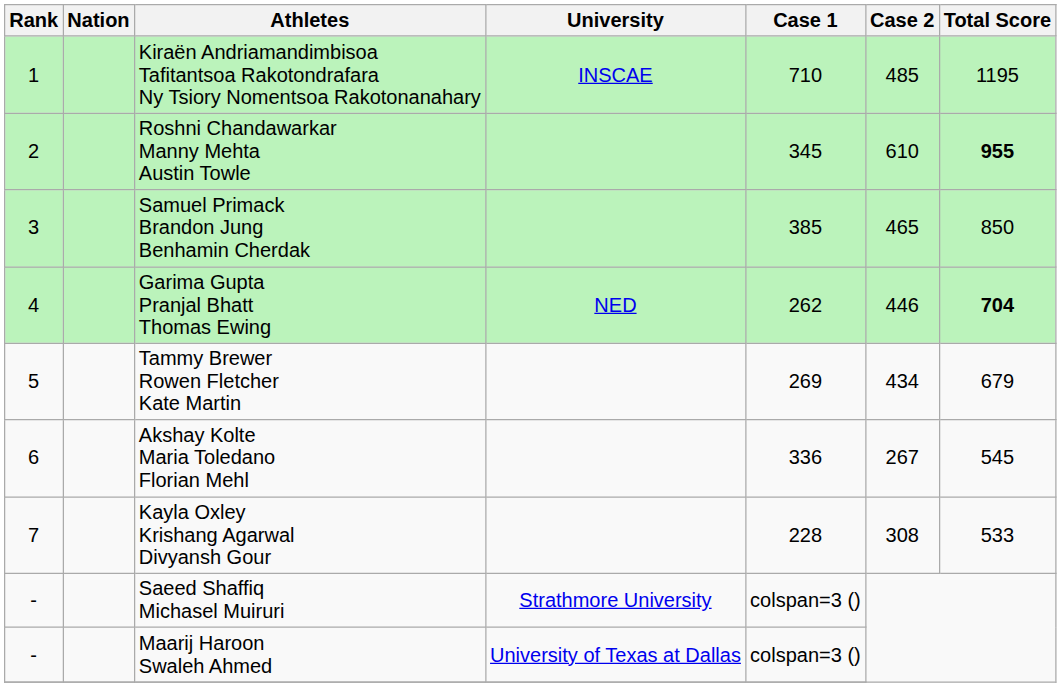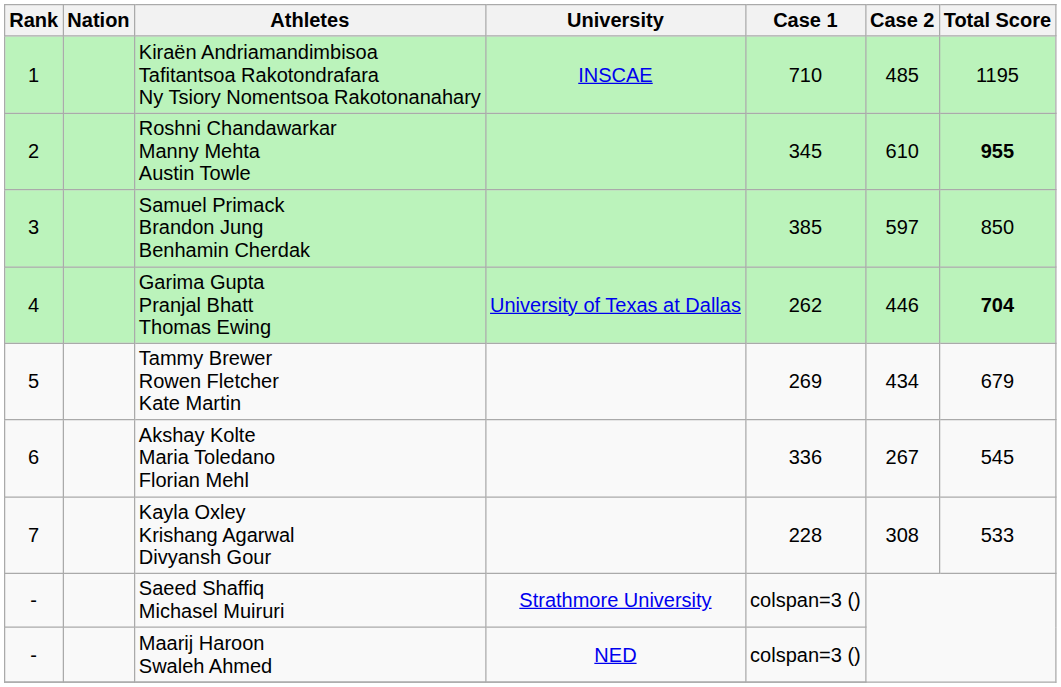(902, 228) 465 -> (902, 228) 597
(615, 304) NED -> (615, 304) University of Texas at Dallas
(615, 654) University of Texas at Dallas -> (615, 654) NED
